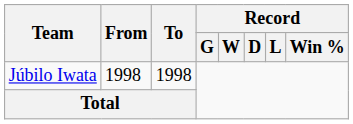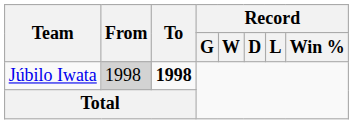(123, 75) no background -> (123, 75) lightgrey background
(174, 75) normal -> (174, 75) bold
